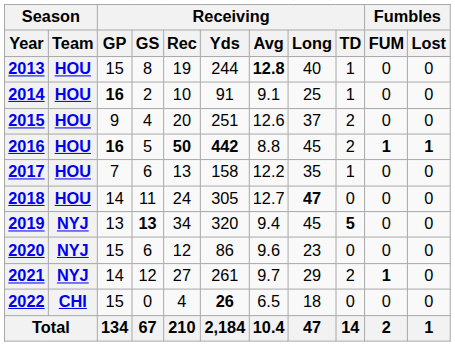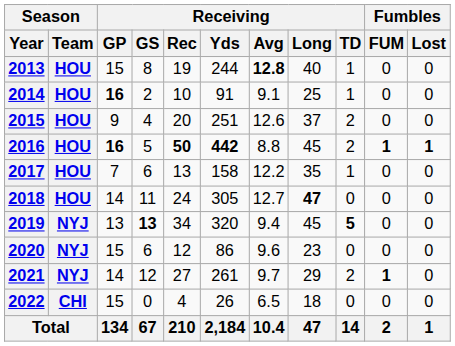(225, 302) bold -> (225, 302) normal
